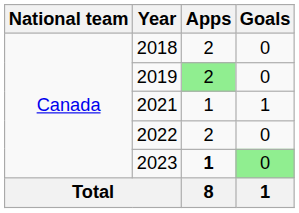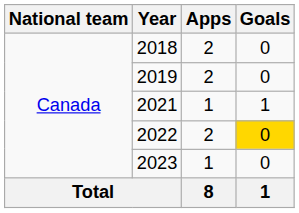(209, 76) lightgreen background -> (209, 76) no background
(265, 134) no background -> (265, 134) gold background
(209, 163) bold -> (209, 163) normal
(265, 163) lightgreen background -> (265, 163) no background
